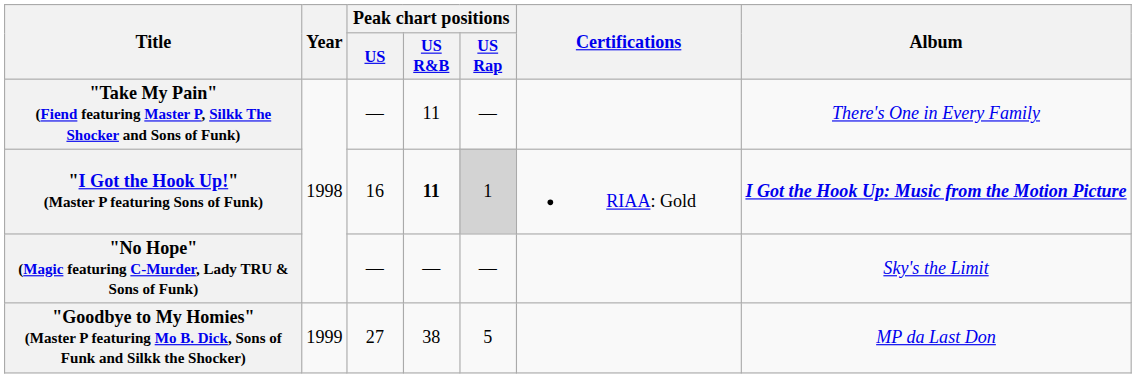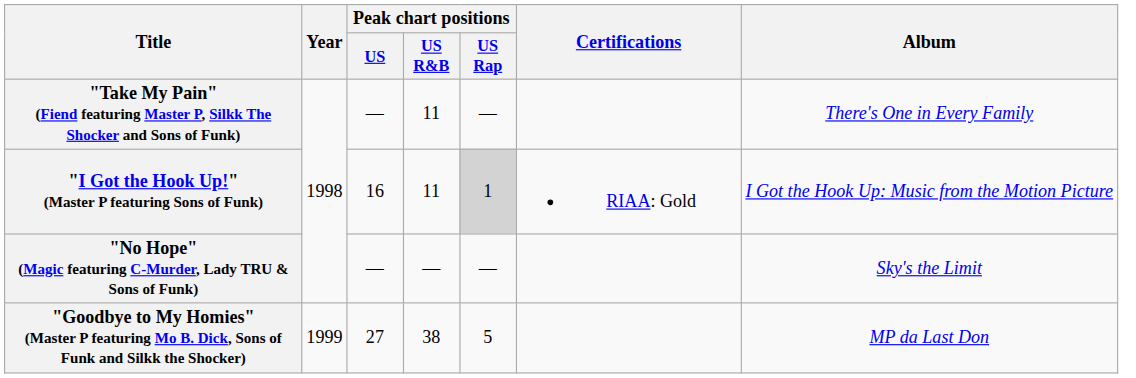(431, 191) bold -> (431, 191) normal
(936, 191) bold -> (929, 191) normal
